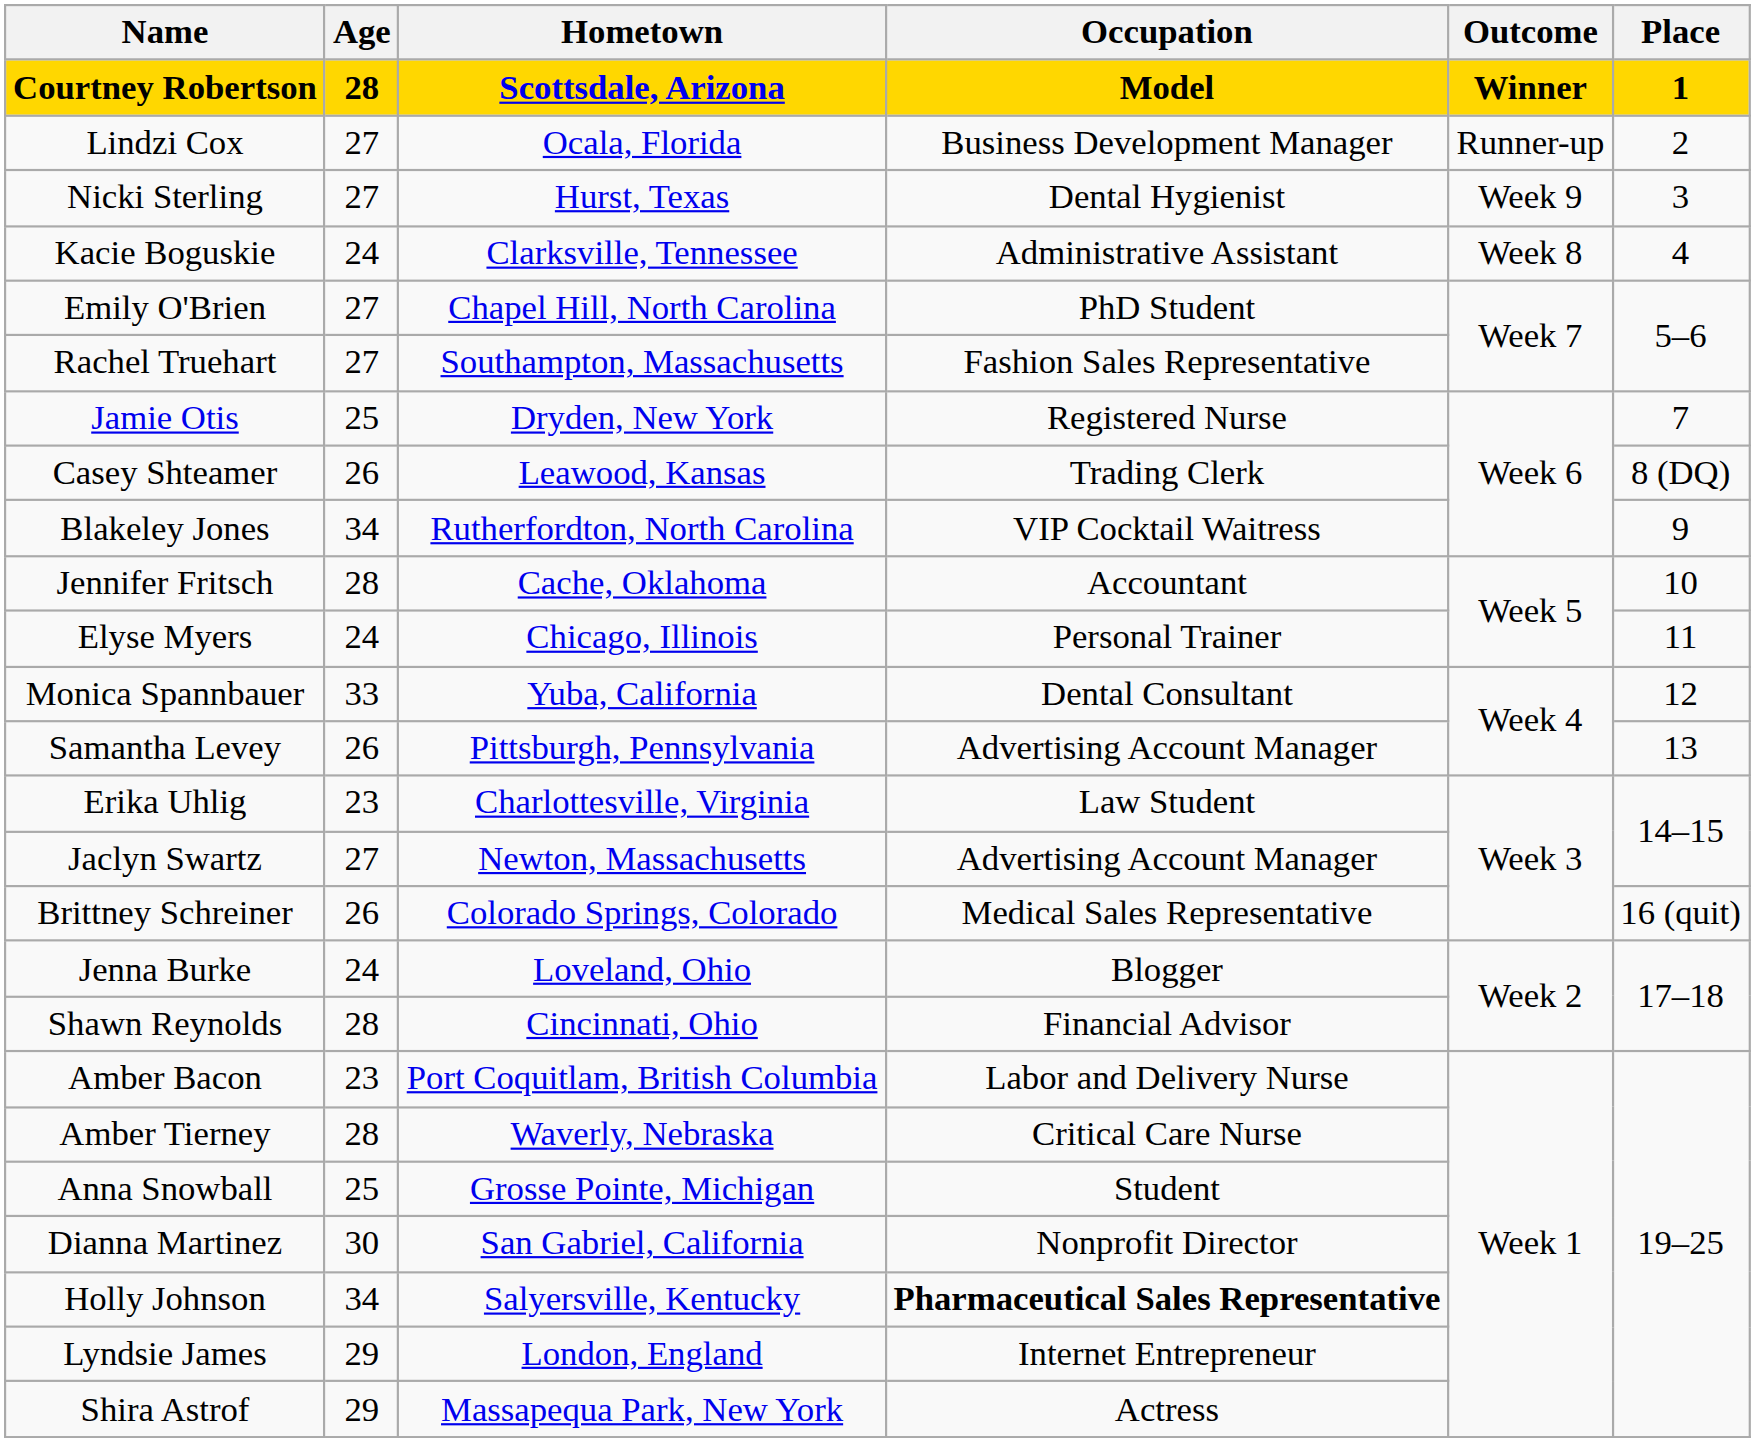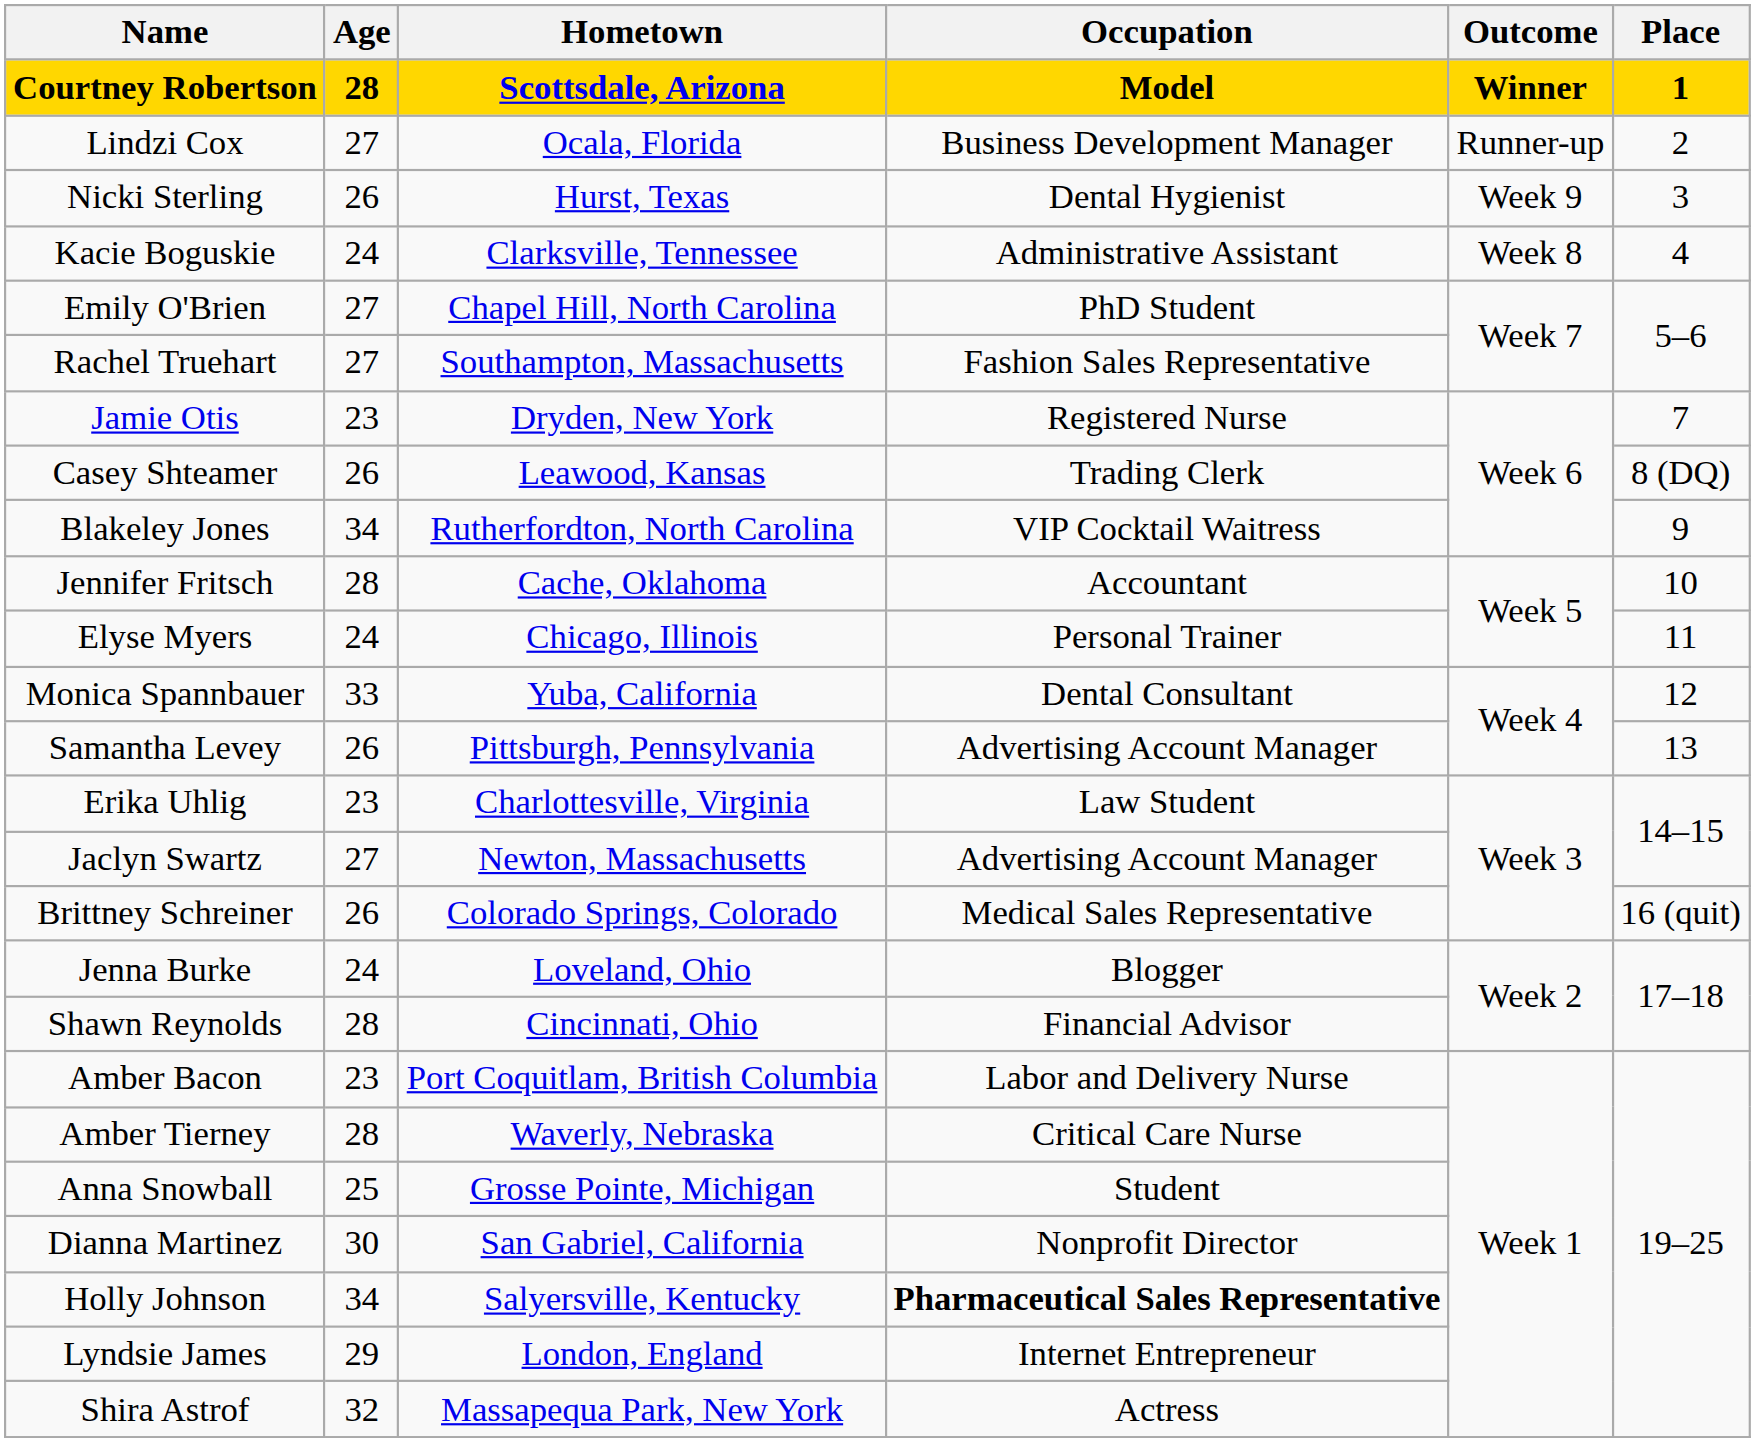(362, 197) 27 -> (362, 197) 26
(362, 417) 25 -> (362, 417) 23
(362, 1408) 29 -> (362, 1408) 32
